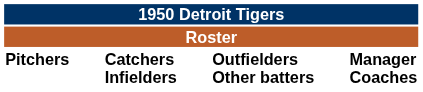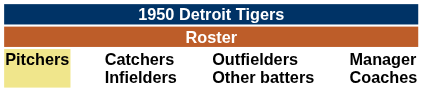(37, 59) no background -> (37, 59) khaki background
